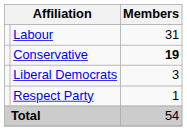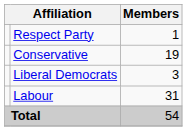rows swapped: (33, 34) <-> (53, 95)
(172, 55) bold -> (172, 55) normal
